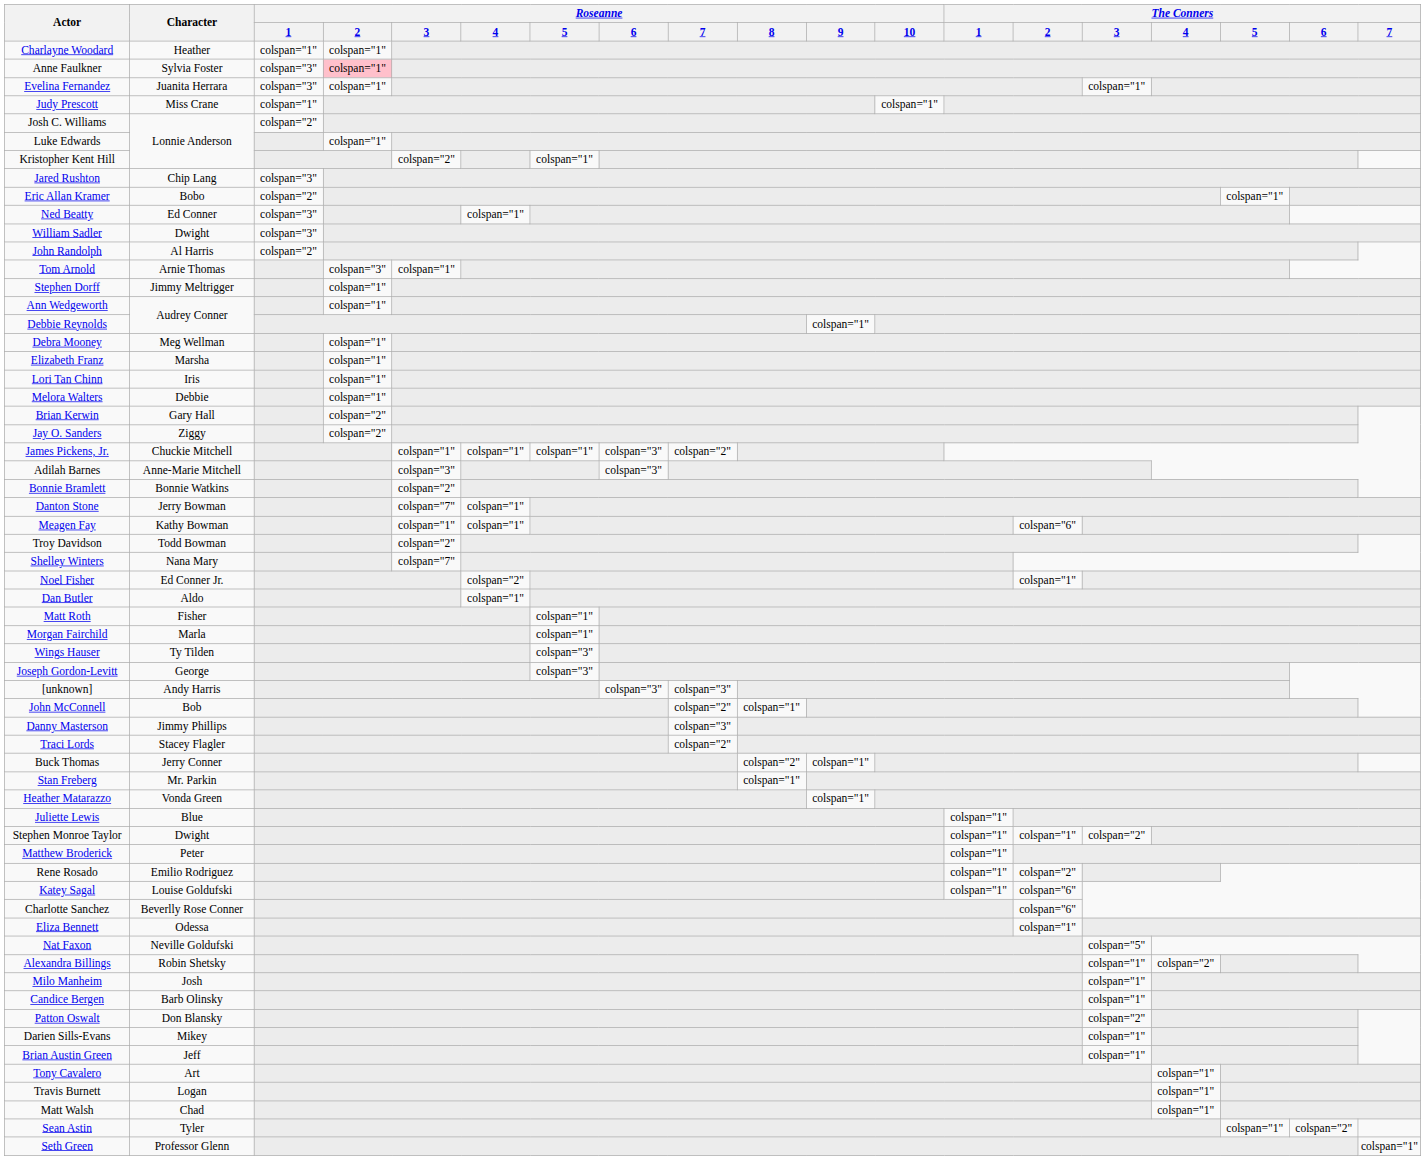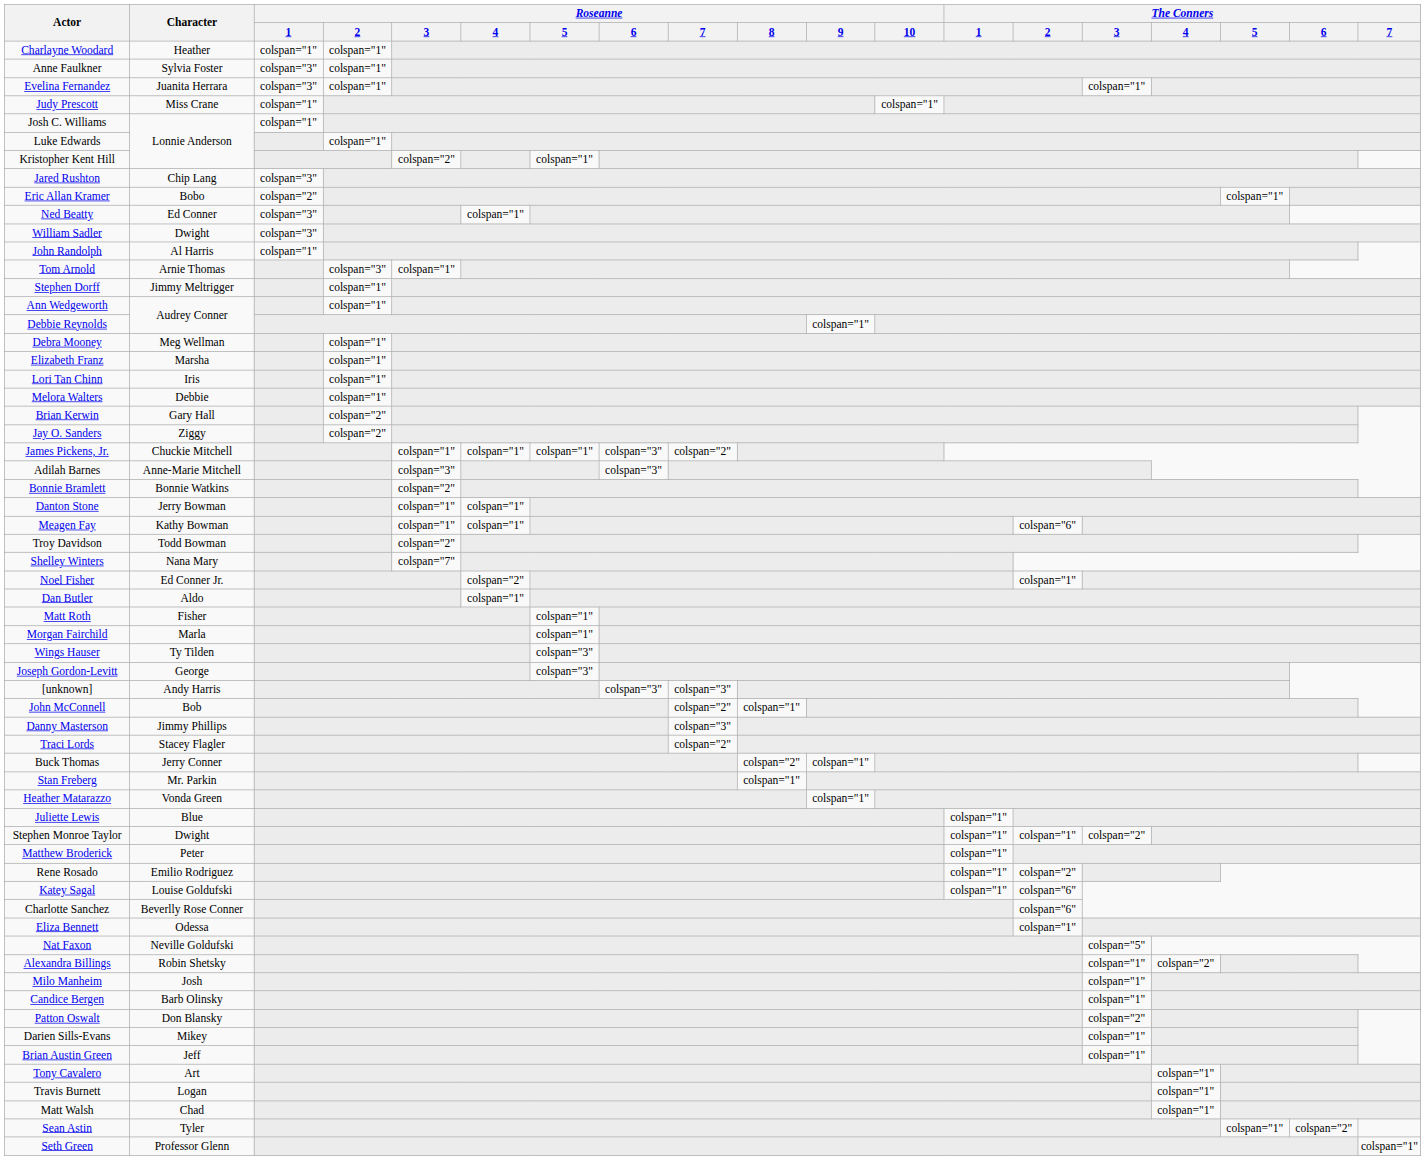(357, 68) pink background -> (357, 68) no background
(288, 123) colspan="2" -> (288, 123) colspan="1"
(288, 251) colspan="2" -> (288, 251) colspan="1"
(426, 506) colspan="7" -> (426, 506) colspan="1"
